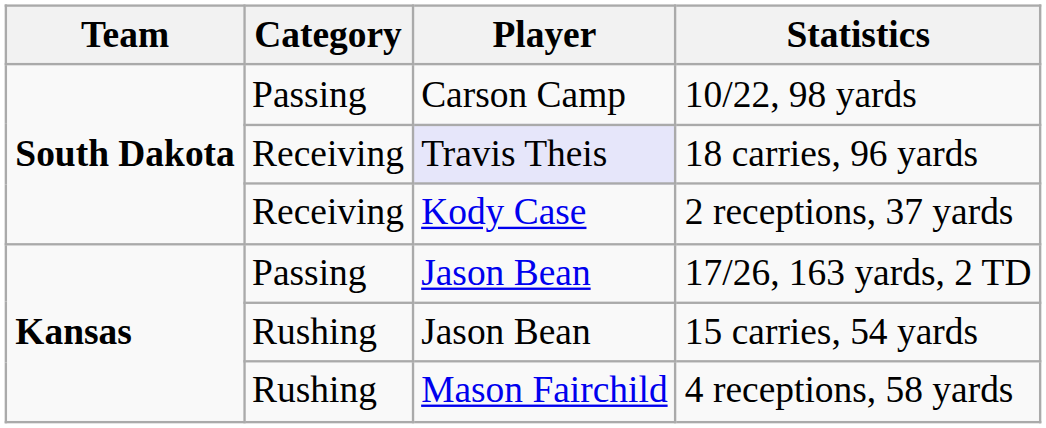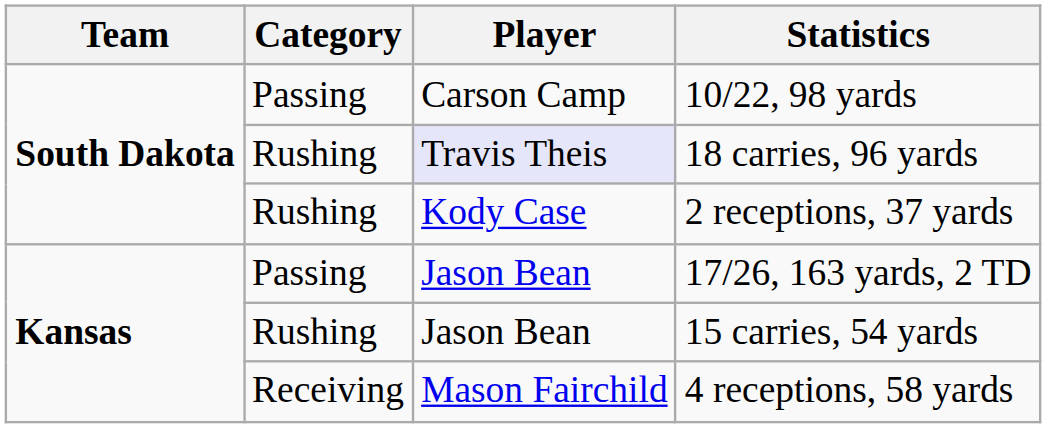(328, 153) Receiving -> (314, 153) Rushing
(328, 212) Receiving -> (314, 212) Rushing
(314, 390) Rushing -> (328, 390) Receiving
